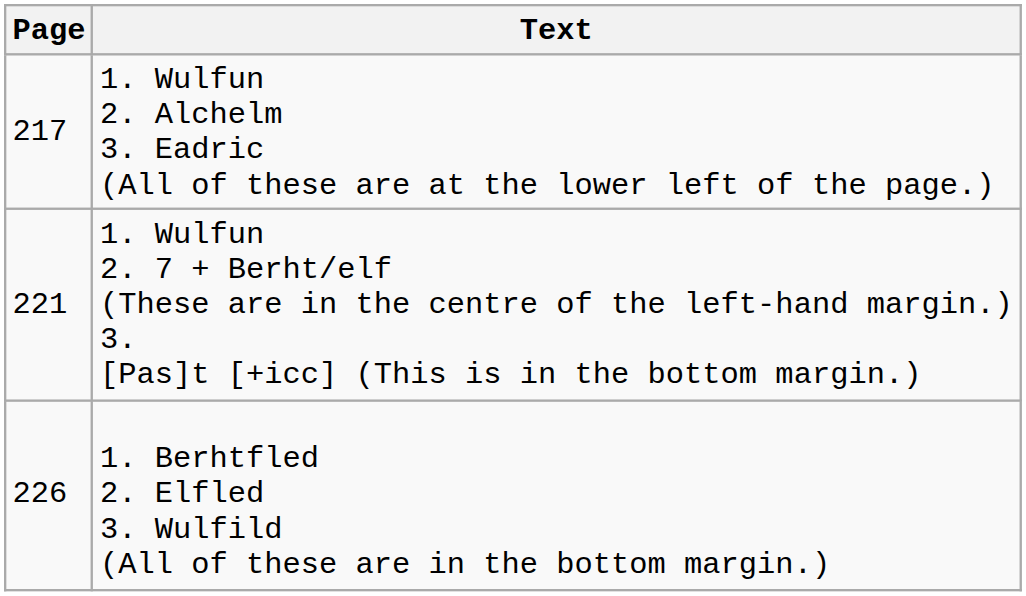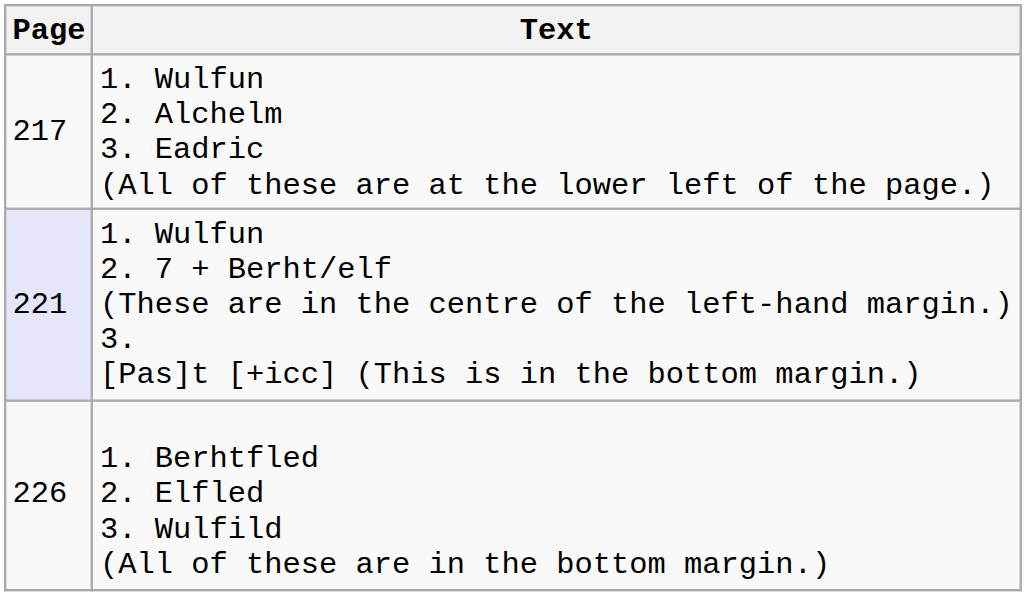(40, 305) no background -> (40, 305) lavender background
